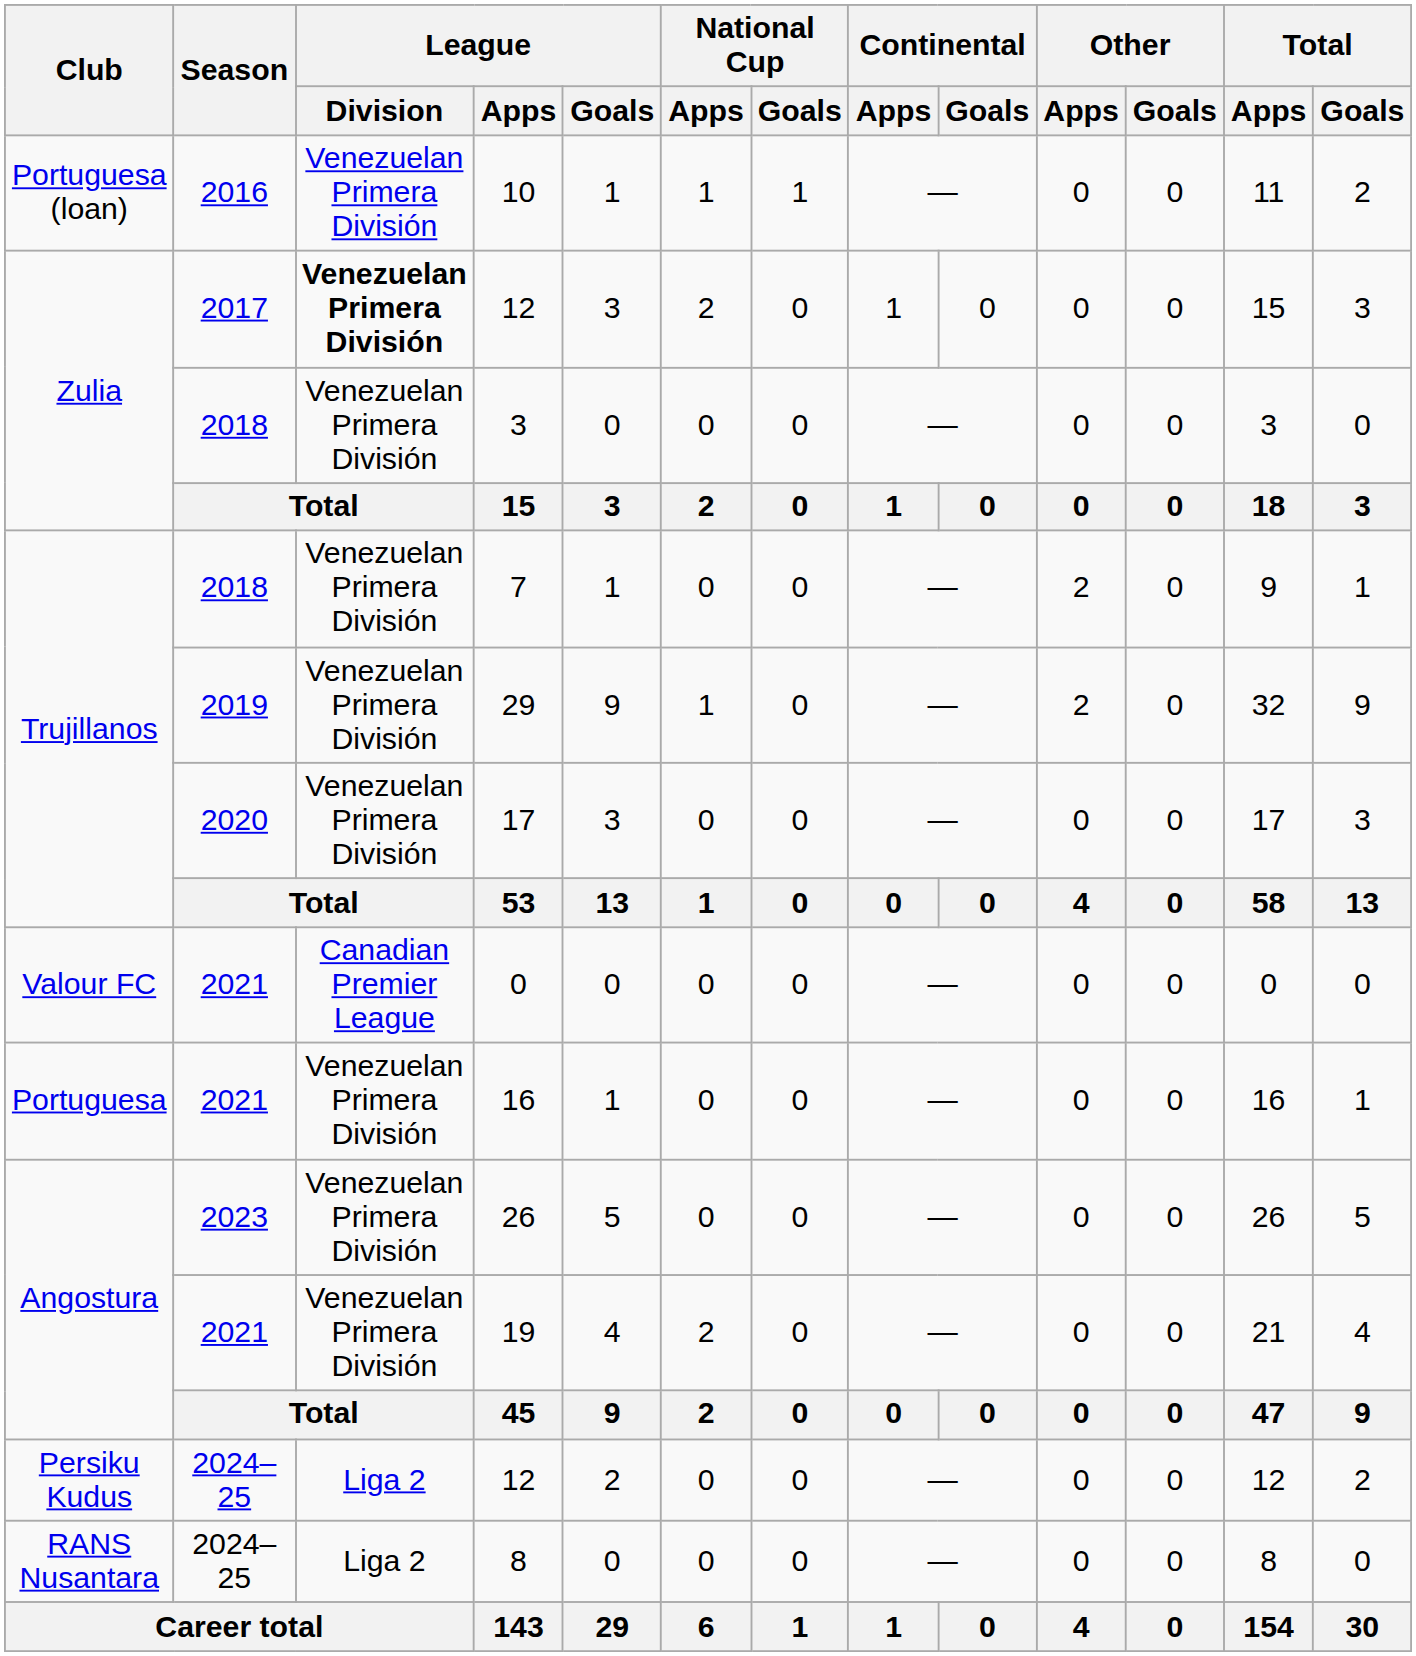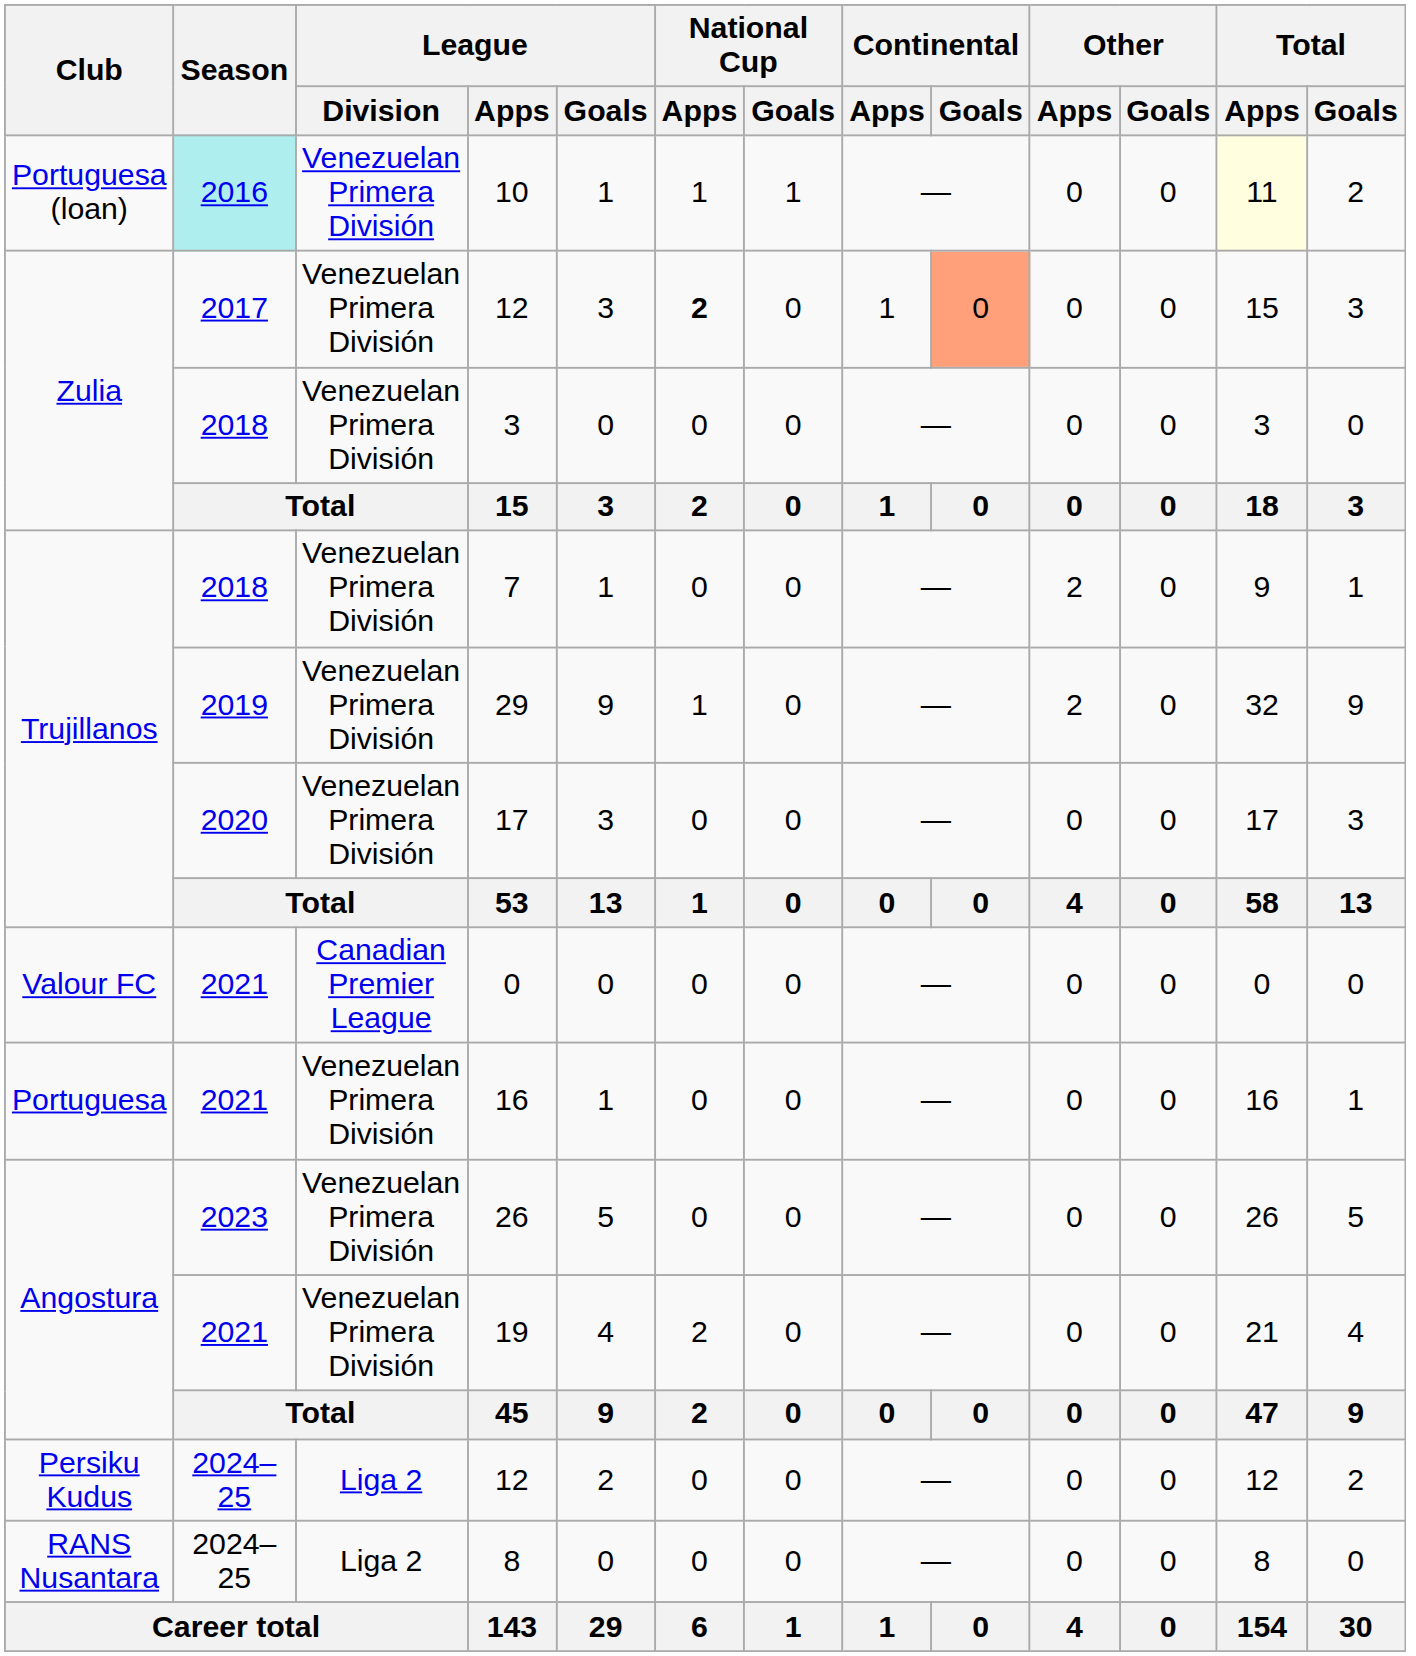(234, 192) no background -> (234, 192) paleturquoise background
(1269, 192) no background -> (1262, 192) lightyellow background
(384, 308) bold -> (381, 308) normal
(706, 308) normal -> (699, 308) bold
(987, 308) no background -> (981, 308) lightsalmon background
